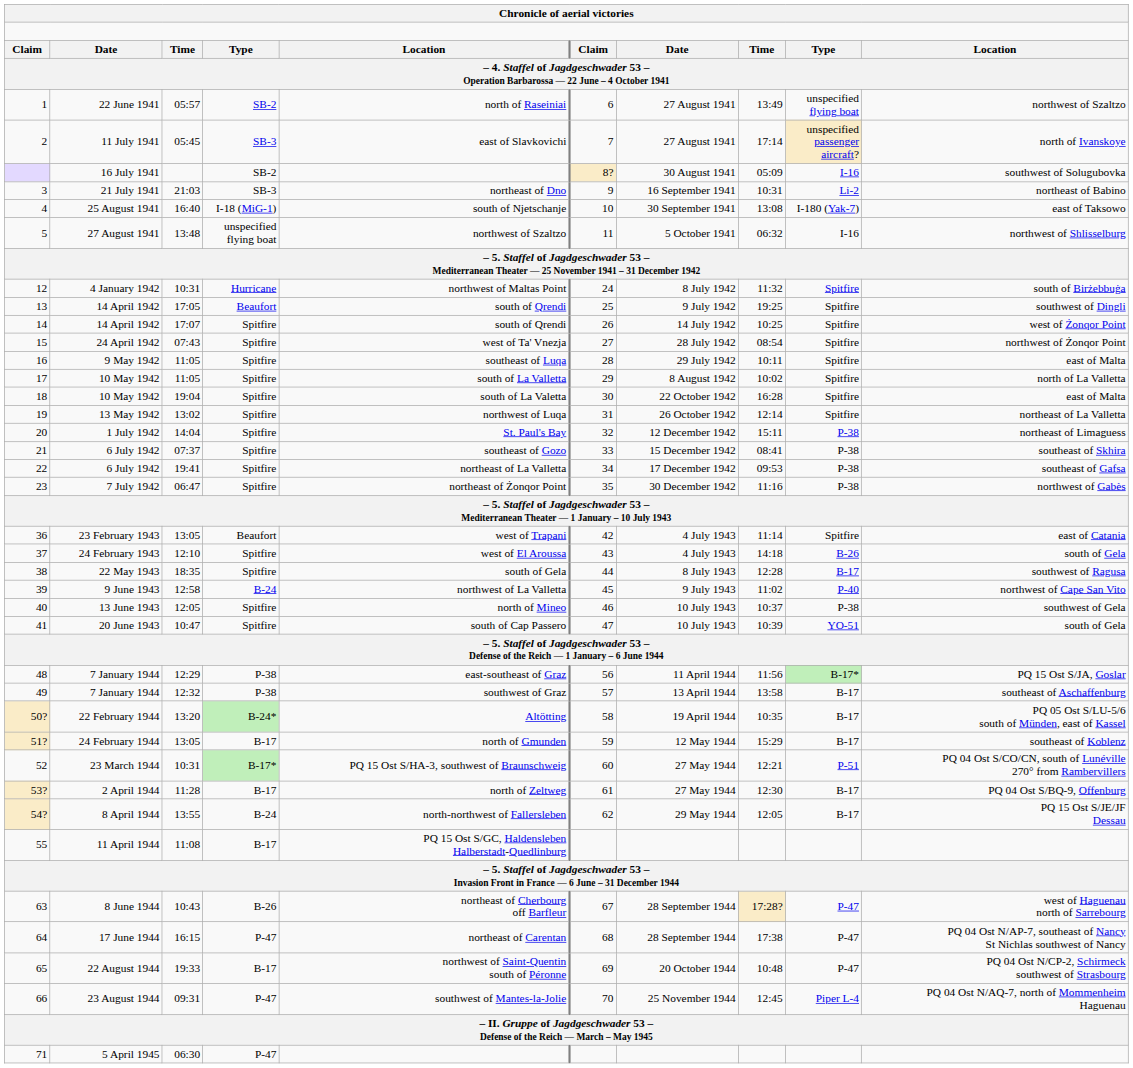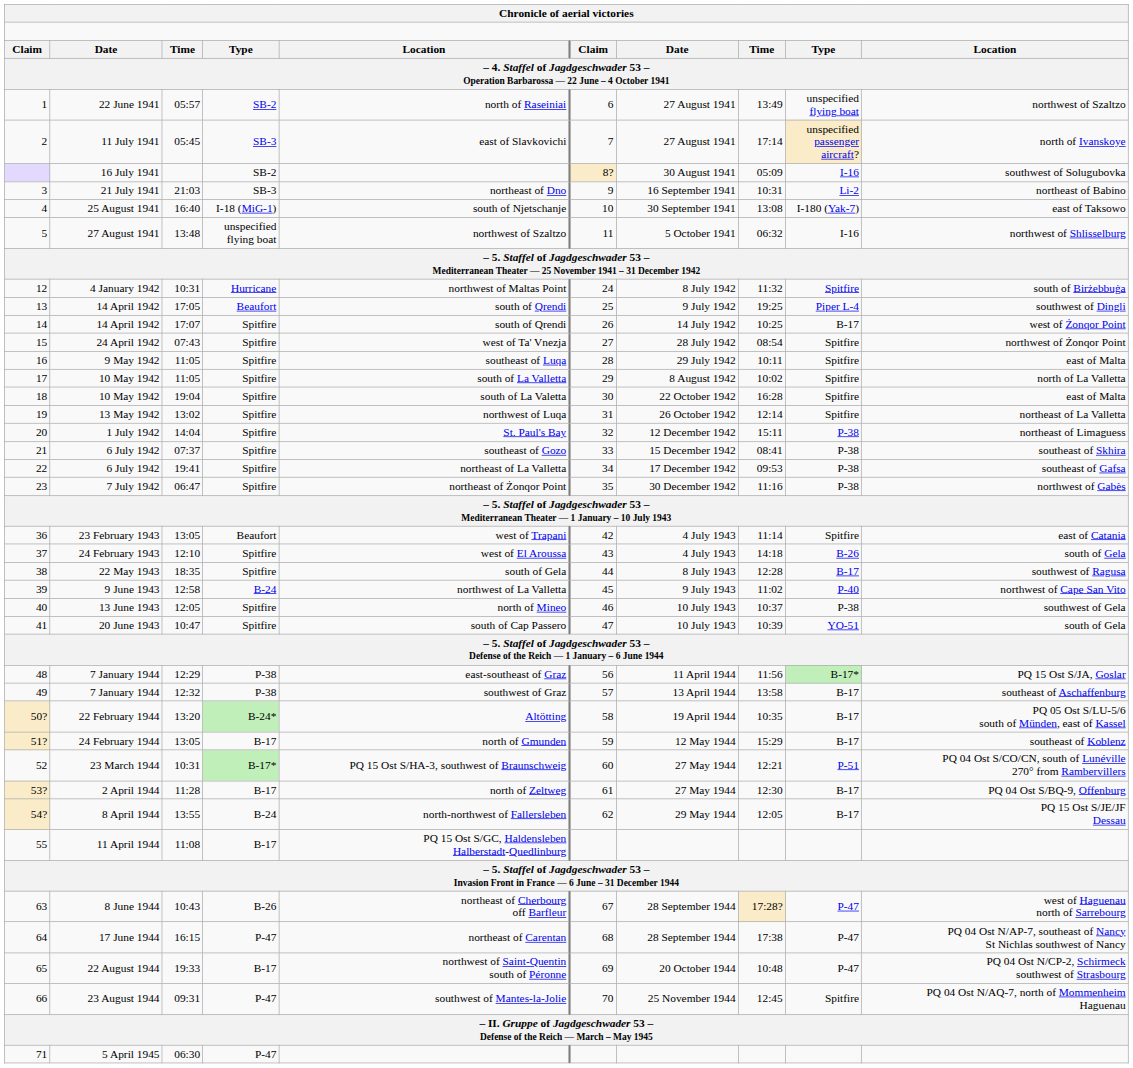(842, 306) Spitfire -> (837, 306) Piper L-4
(842, 324) Spitfire -> (848, 324) B-17
(837, 999) Piper L-4 -> (842, 999) Spitfire
